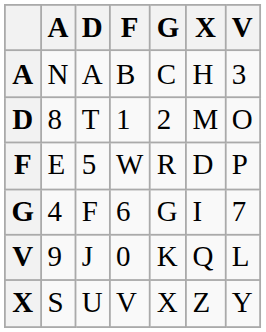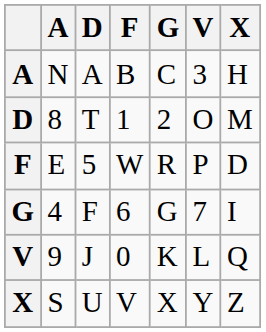columns swapped: (242, 27) <-> (205, 27)
